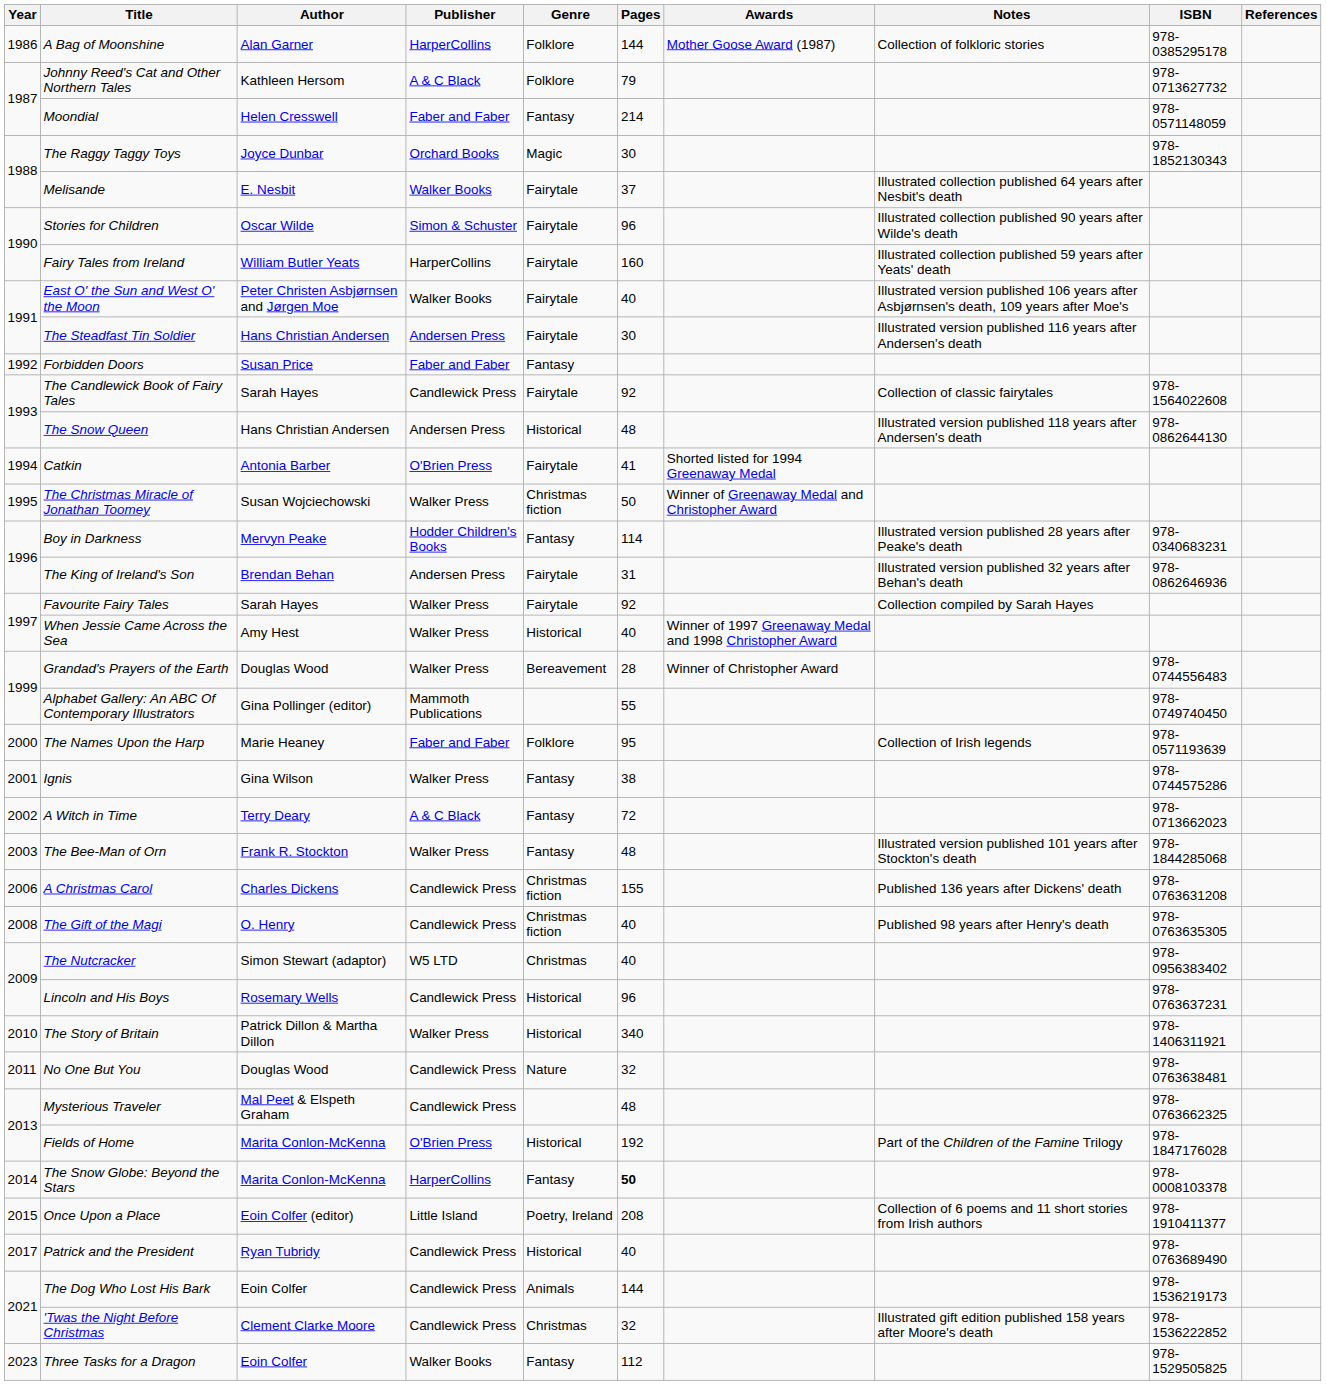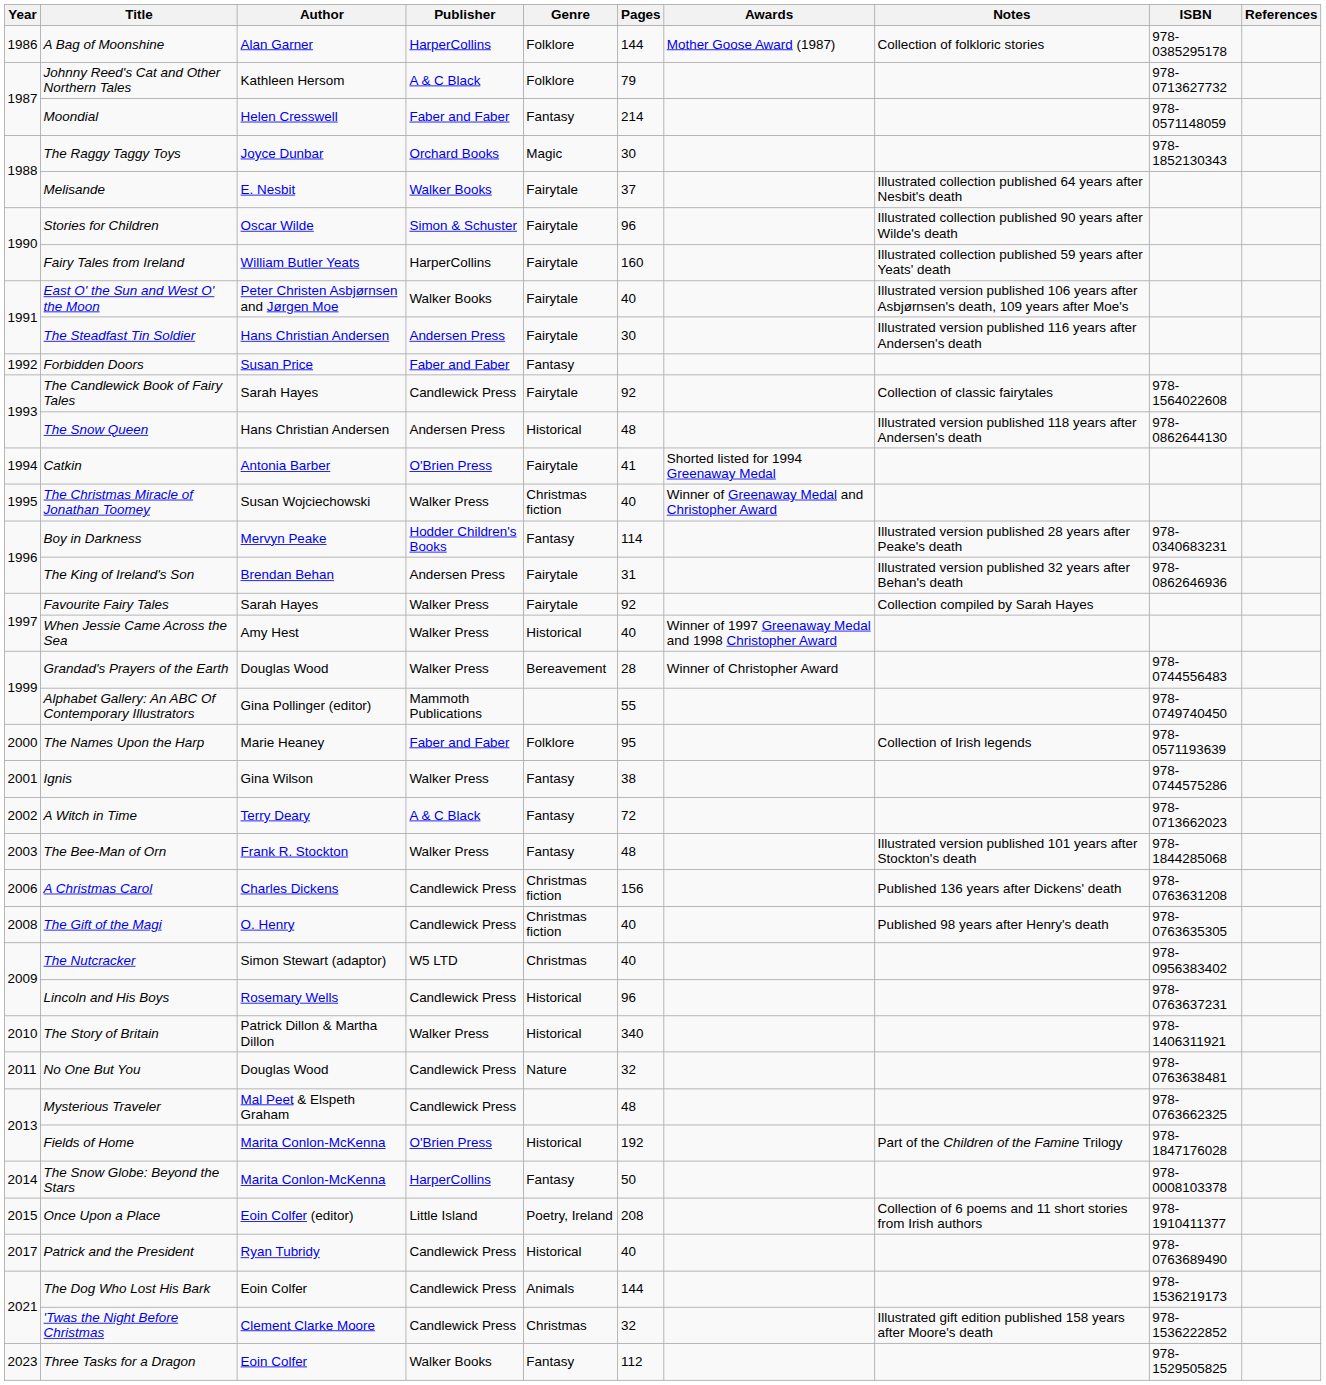(628, 502) 50 -> (628, 502) 40
(632, 888) 155 -> (632, 888) 156
(628, 1179) bold -> (628, 1179) normal
